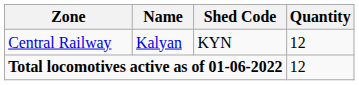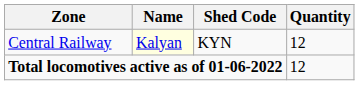(159, 42) no background -> (159, 42) lightyellow background
